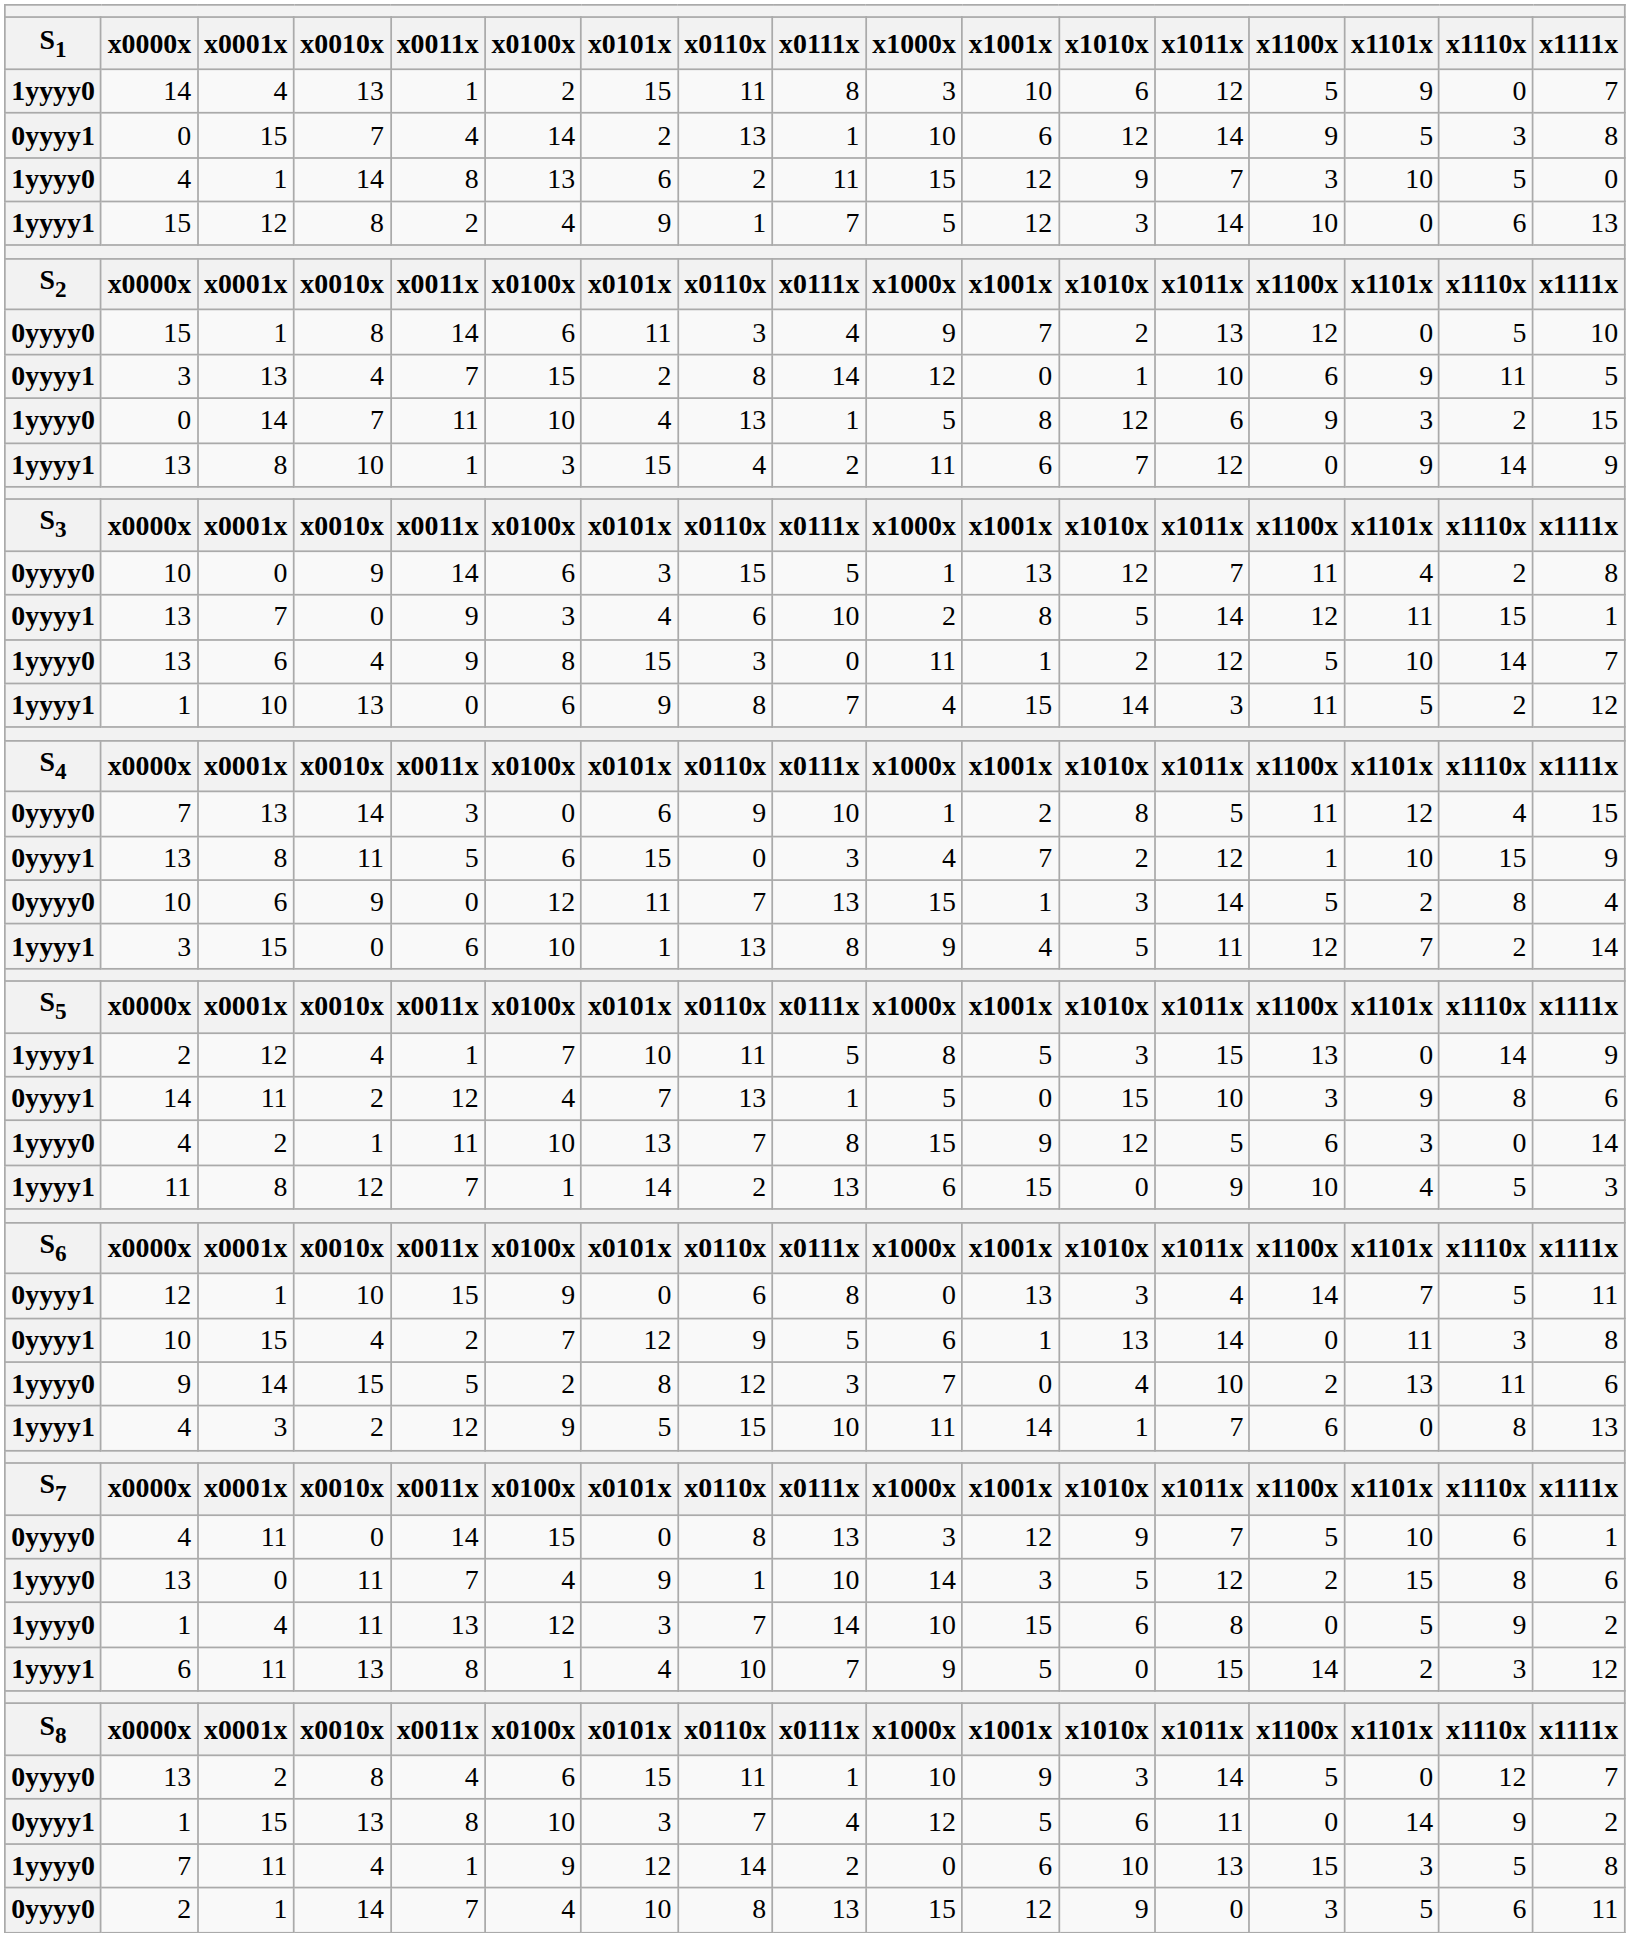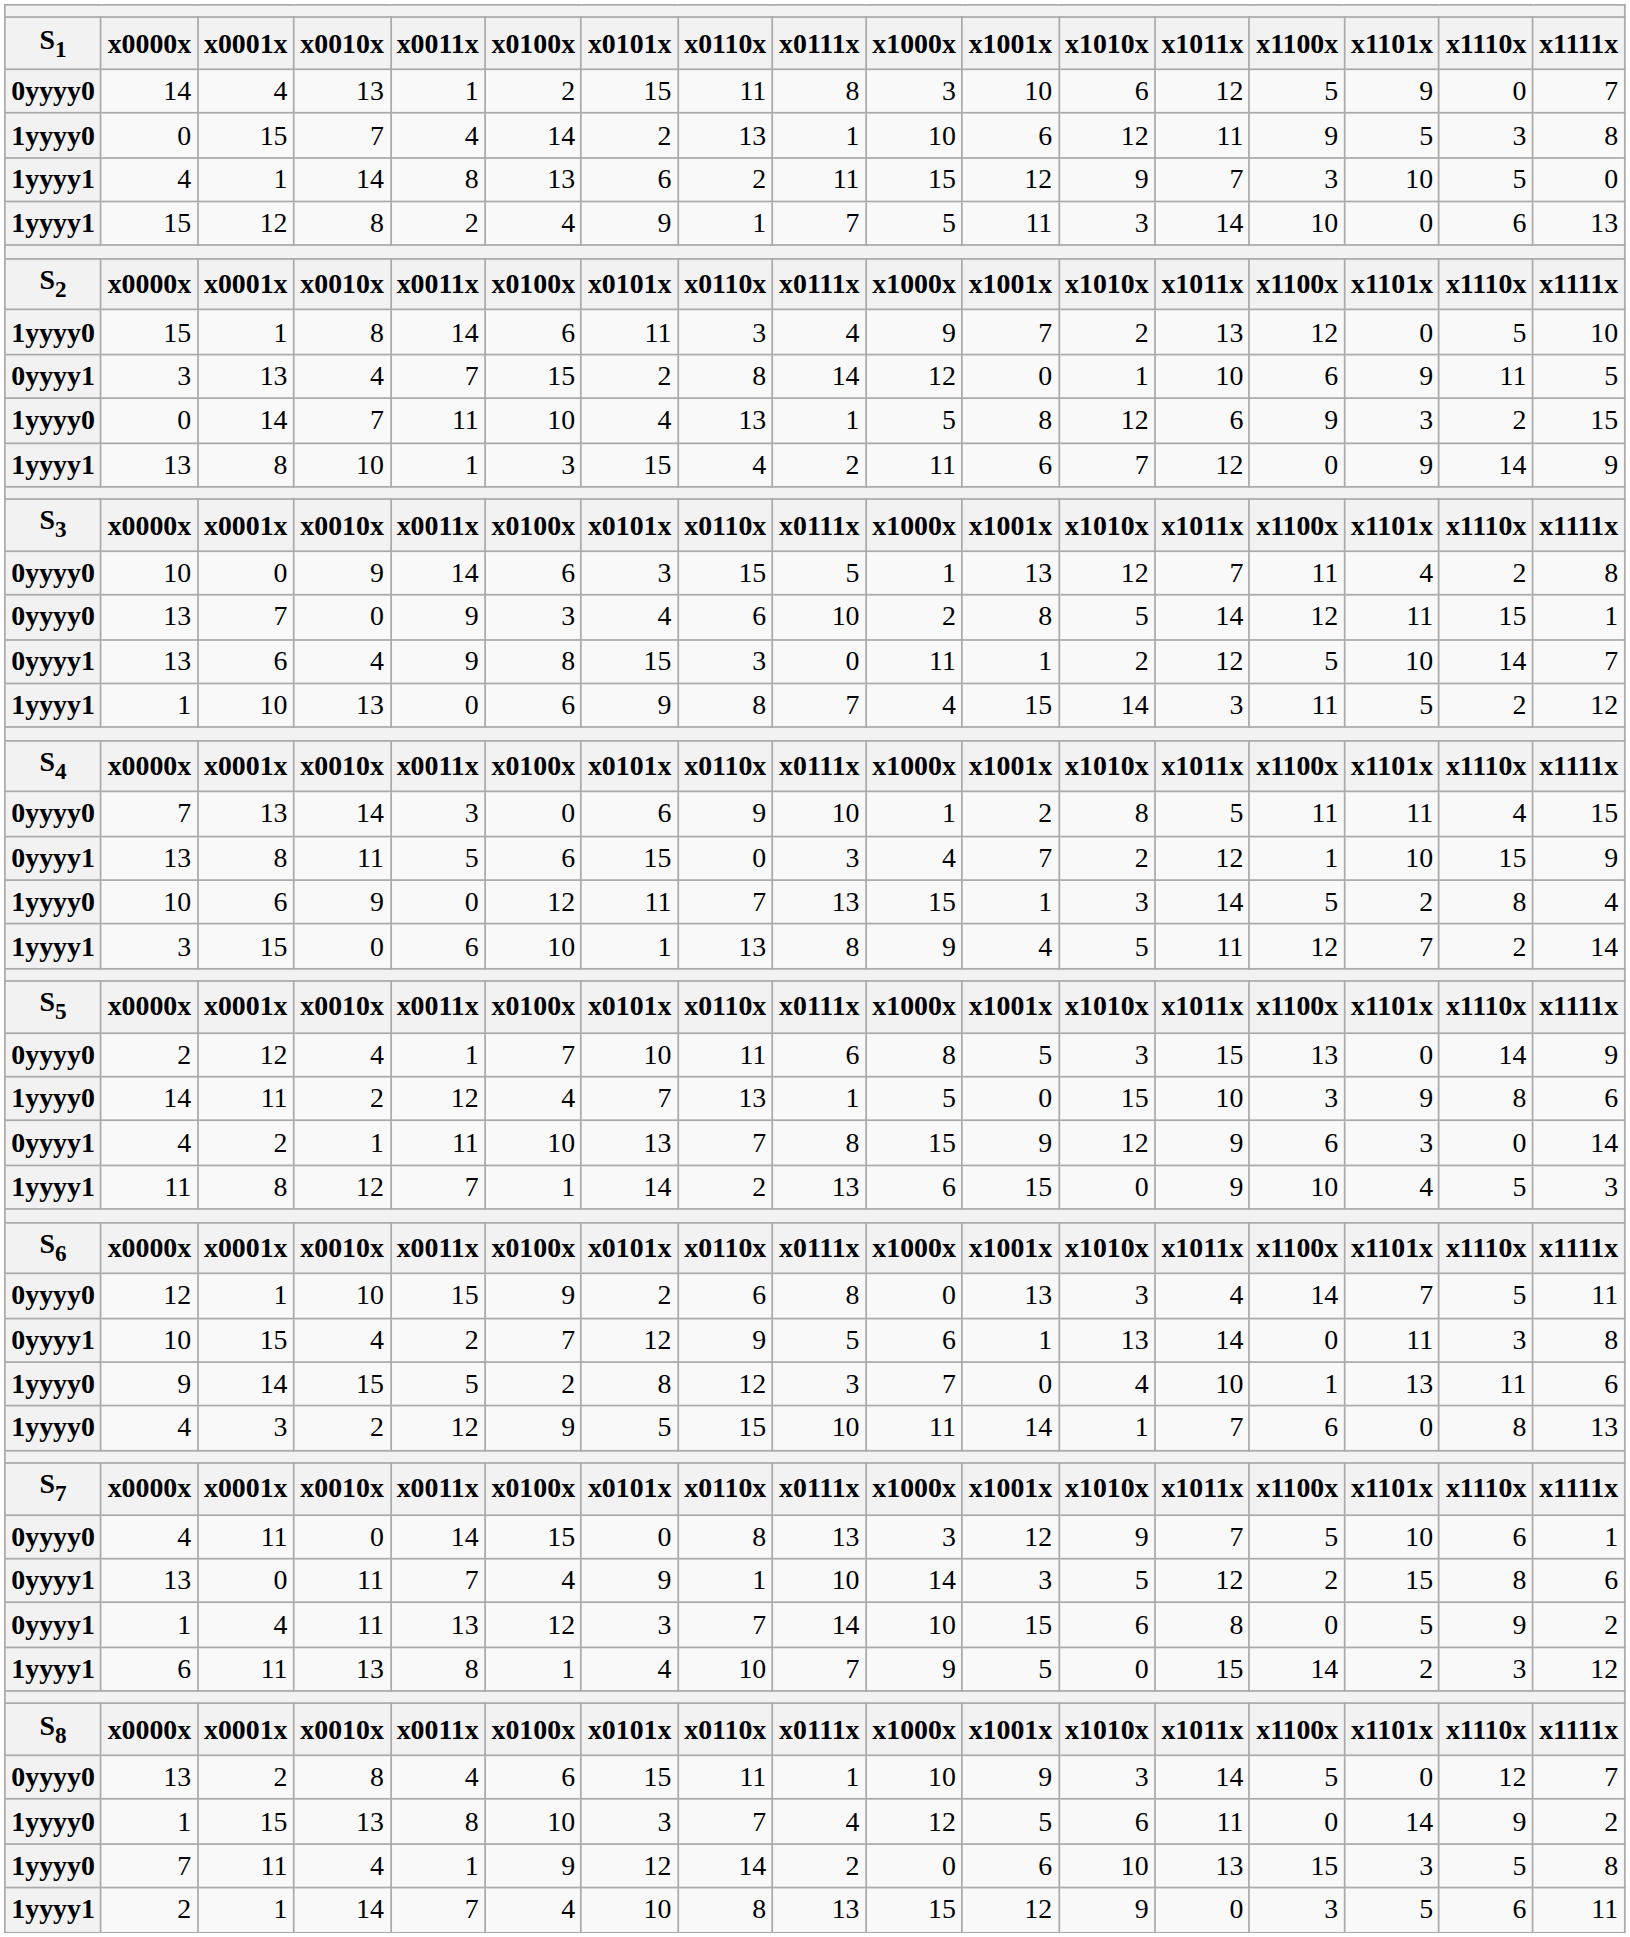(53, 90) 1yyyy0 -> (53, 90) 0yyyy0
(53, 134) 0yyyy1 -> (53, 134) 1yyyy0
(1229, 134) 14 -> (1230, 134) 11
(53, 179) 1yyyy0 -> (53, 179) 1yyyy1
(1038, 223) 12 -> (1039, 223) 11
(53, 331) 0yyyy0 -> (53, 331) 1yyyy0
(53, 616) 0yyyy1 -> (53, 616) 0yyyy0
(53, 660) 1yyyy0 -> (53, 660) 0yyyy1
(1419, 813) 12 -> (1420, 813) 11
(53, 901) 0yyyy0 -> (53, 901) 1yyyy0
(53, 1054) 1yyyy1 -> (53, 1054) 0yyyy0
(853, 1054) 5 -> (853, 1054) 6
(53, 1098) 0yyyy1 -> (53, 1098) 1yyyy0
(53, 1142) 1yyyy0 -> (53, 1142) 0yyyy1
(1236, 1142) 5 -> (1236, 1142) 9
(53, 1295) 0yyyy1 -> (53, 1295) 0yyyy0
(664, 1295) 0 -> (664, 1295) 2
(1331, 1383) 2 -> (1331, 1383) 1
(53, 1427) 1yyyy1 -> (53, 1427) 1yyyy0
(53, 1580) 1yyyy0 -> (53, 1580) 0yyyy1
(53, 1624) 1yyyy0 -> (53, 1624) 0yyyy1
(53, 1821) 0yyyy1 -> (53, 1821) 1yyyy0
(53, 1909) 0yyyy0 -> (53, 1909) 1yyyy1
